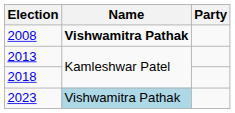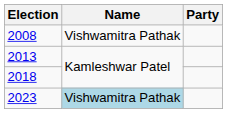(126, 35) bold -> (122, 35) normal
